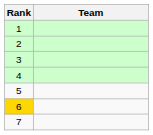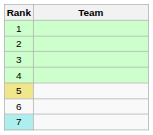(19, 91) no background -> (19, 91) khaki background
(19, 107) gold background -> (19, 107) no background
(19, 122) no background -> (19, 122) paleturquoise background
